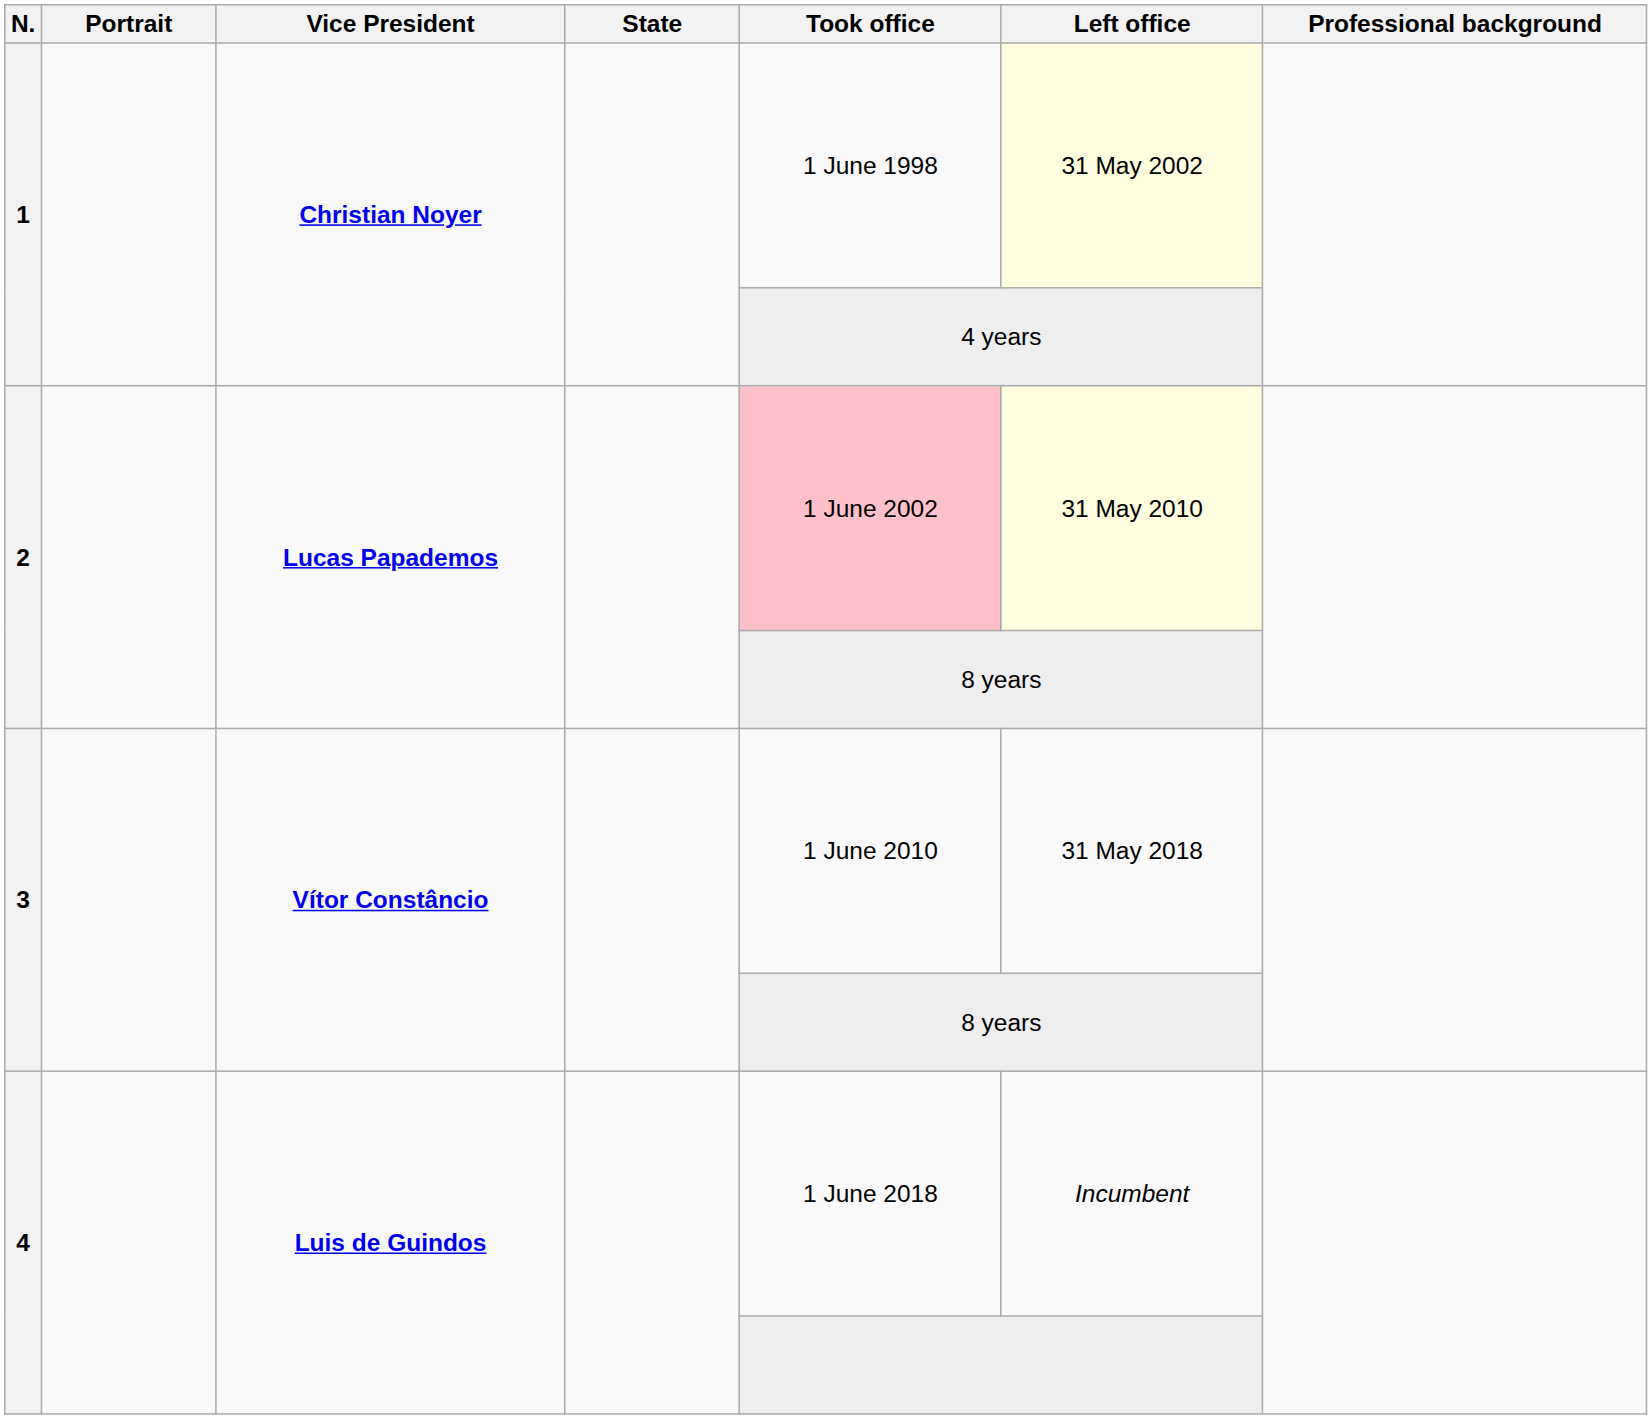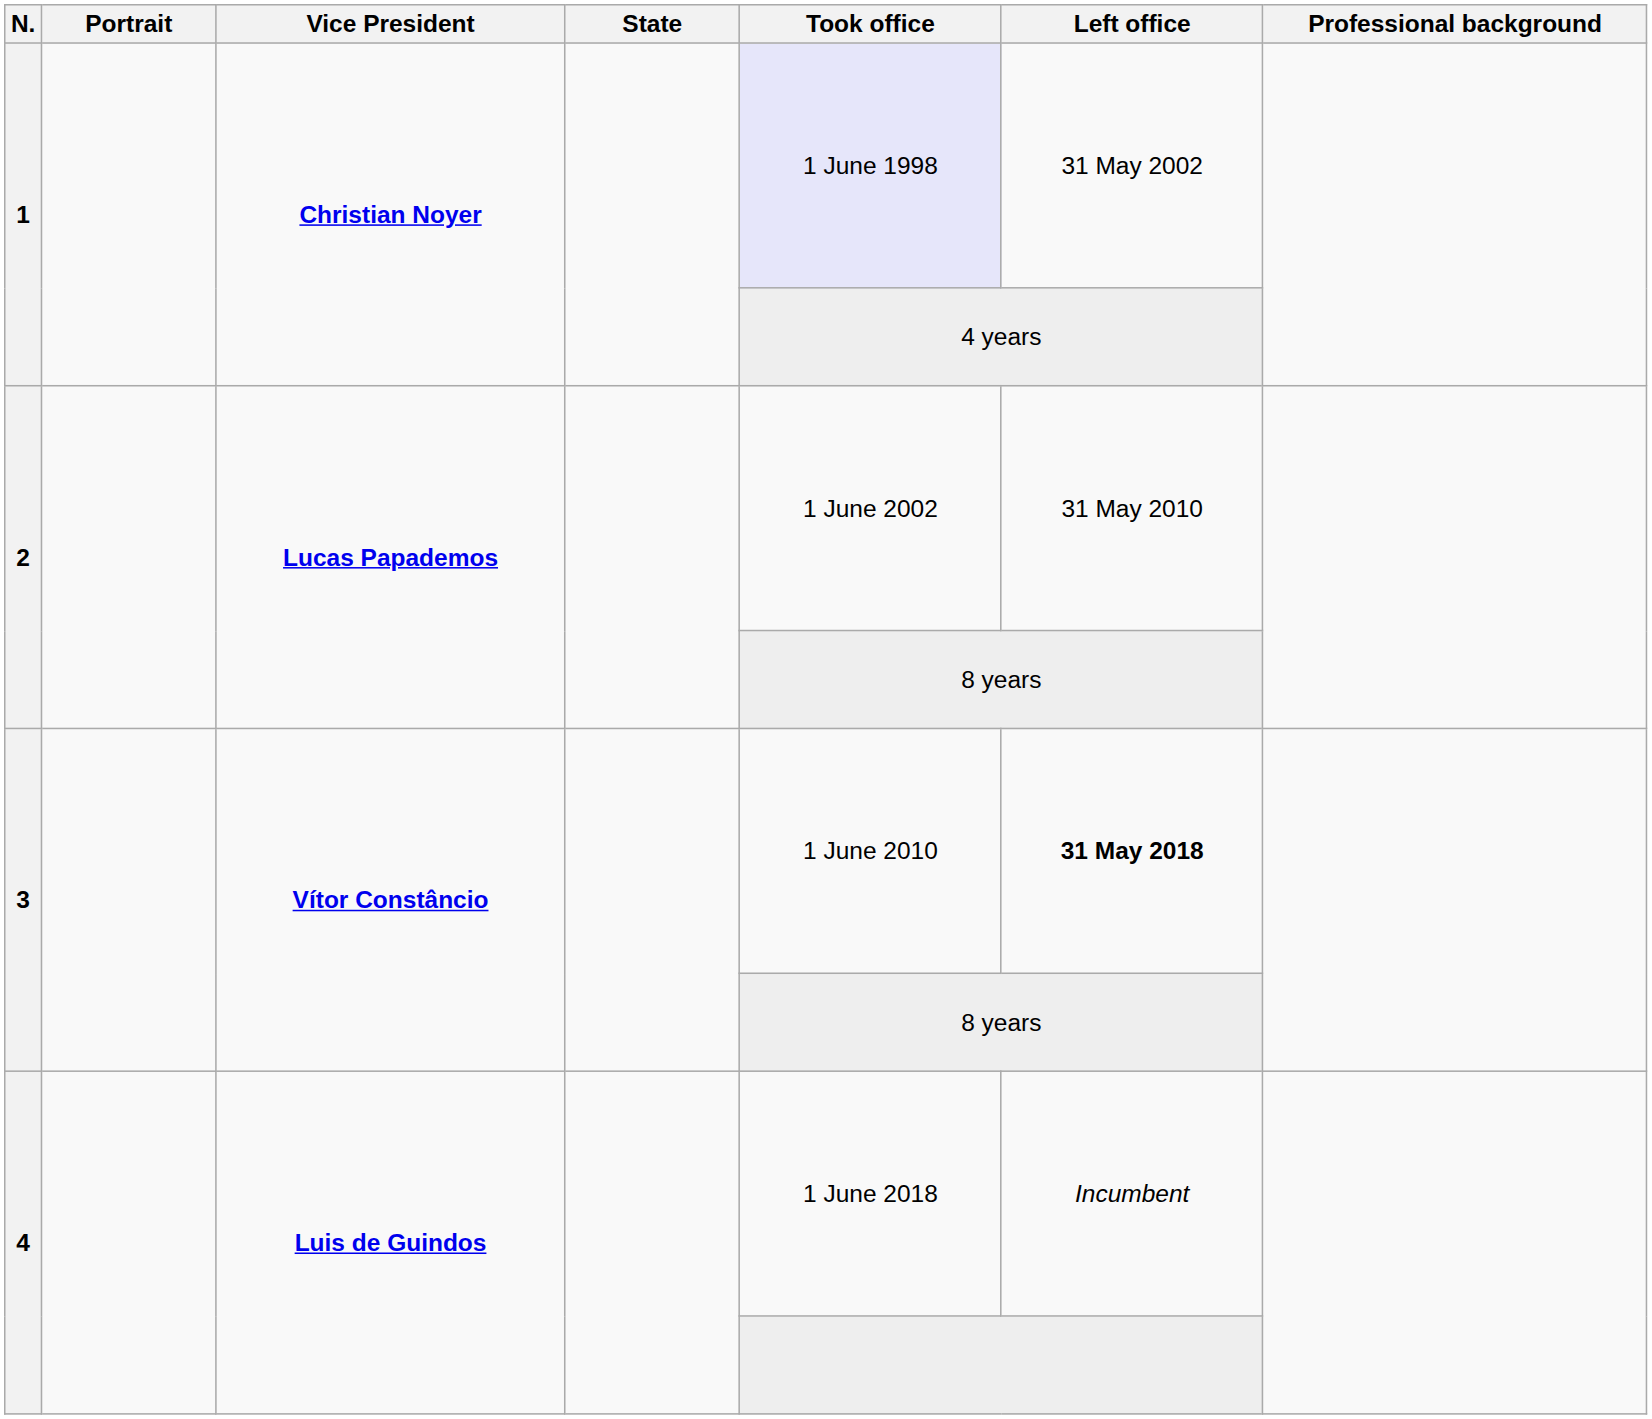(870, 165) no background -> (870, 165) lavender background
(1132, 165) lightyellow background -> (1132, 165) no background
(870, 508) pink background -> (870, 508) no background
(1132, 508) lightyellow background -> (1132, 508) no background
(1132, 851) normal -> (1132, 851) bold
